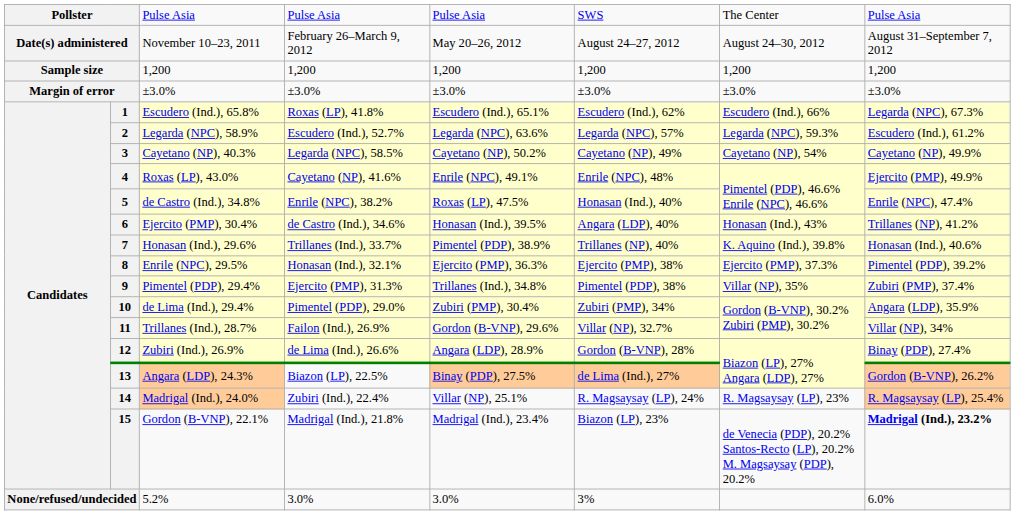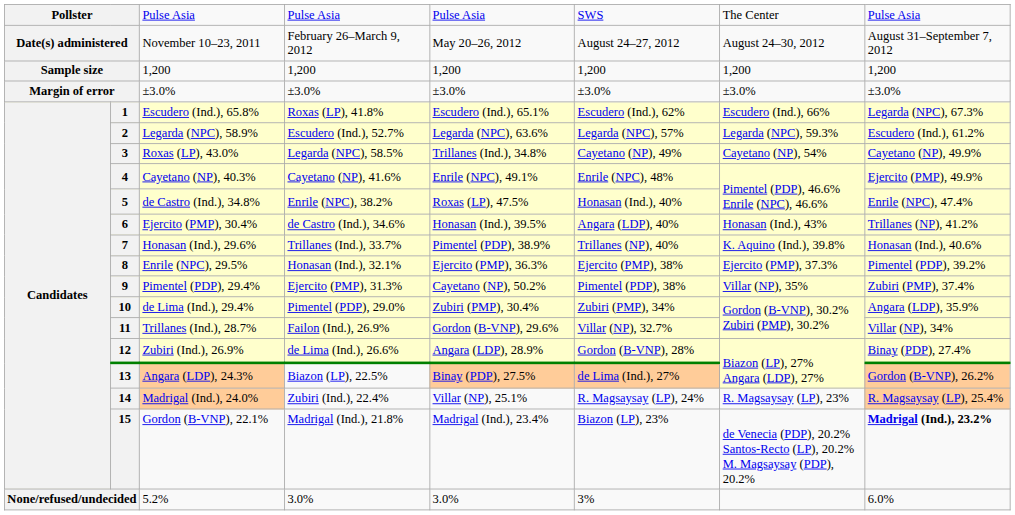(199, 153) Cayetano (NP), 40.3% -> (190, 153) Roxas (LP), 43.0%
(489, 153) Cayetano (NP), 50.2% -> (490, 153) Trillanes (Ind.), 34.8%
(190, 176) Roxas (LP), 43.0% -> (199, 176) Cayetano (NP), 40.3%
(490, 286) Trillanes (Ind.), 34.8% -> (489, 286) Cayetano (NP), 50.2%
